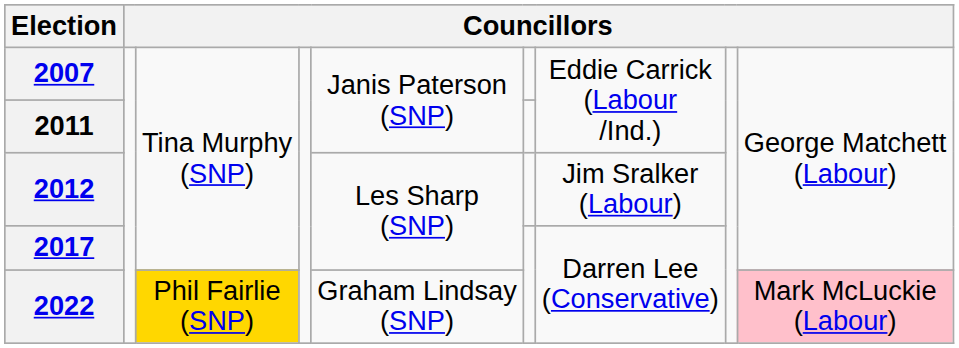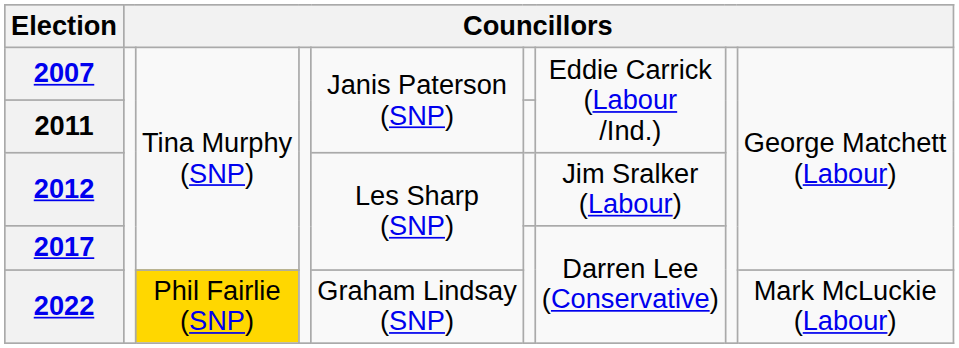(845, 305) pink background -> (845, 305) no background
